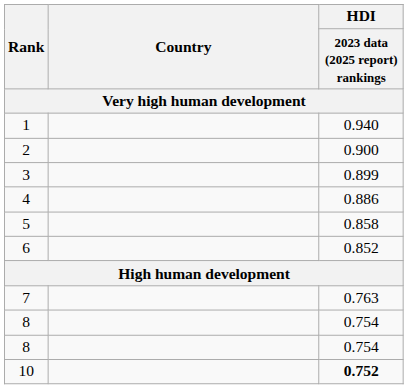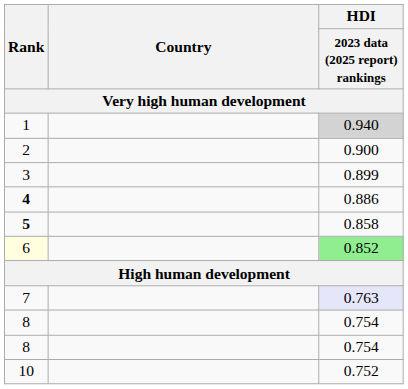(361, 125) no background -> (361, 125) lightgrey background
(26, 199) normal -> (26, 199) bold
(26, 224) normal -> (26, 224) bold
(26, 248) no background -> (26, 248) lightyellow background
(361, 248) no background -> (361, 248) lightgreen background
(361, 297) no background -> (361, 297) lavender background
(361, 371) bold -> (361, 371) normal
